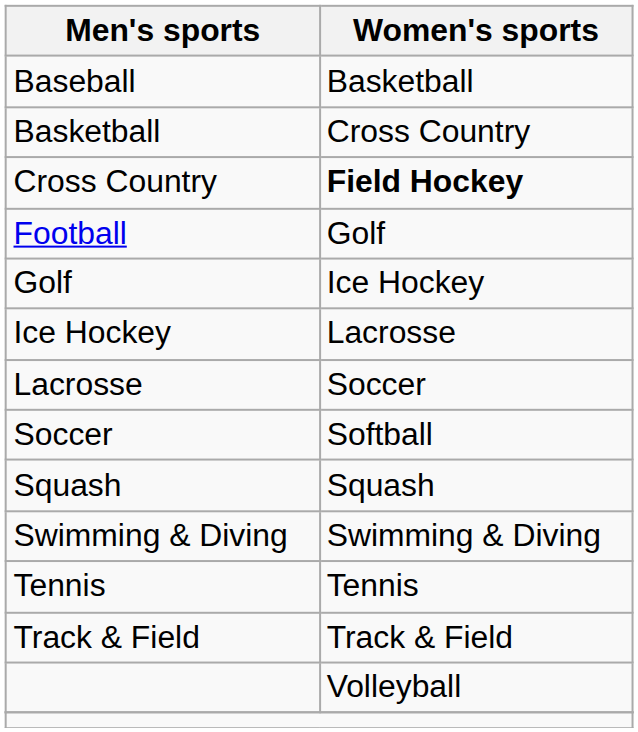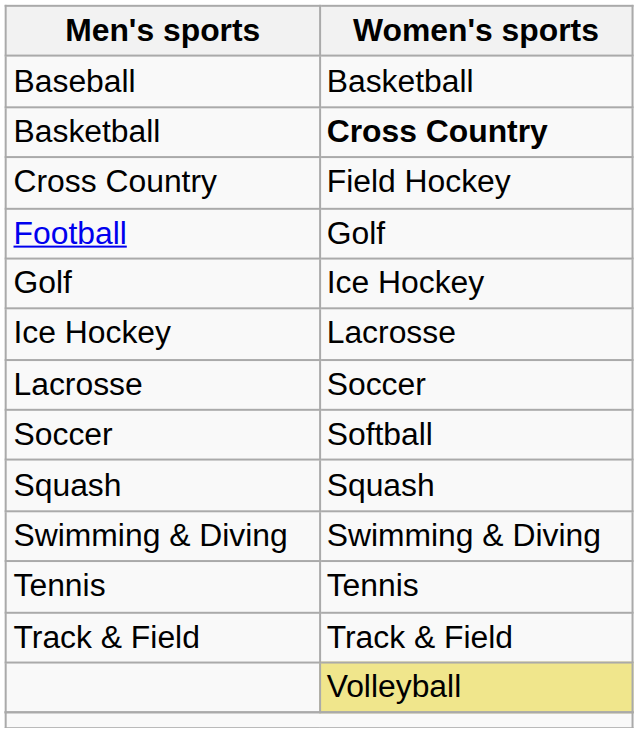(428, 131) normal -> (437, 131) bold
(425, 182) bold -> (419, 182) normal
(394, 687) no background -> (394, 687) khaki background
